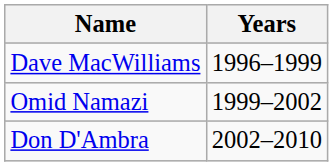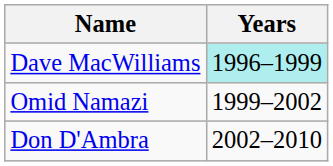(267, 62) no background -> (267, 62) paleturquoise background
